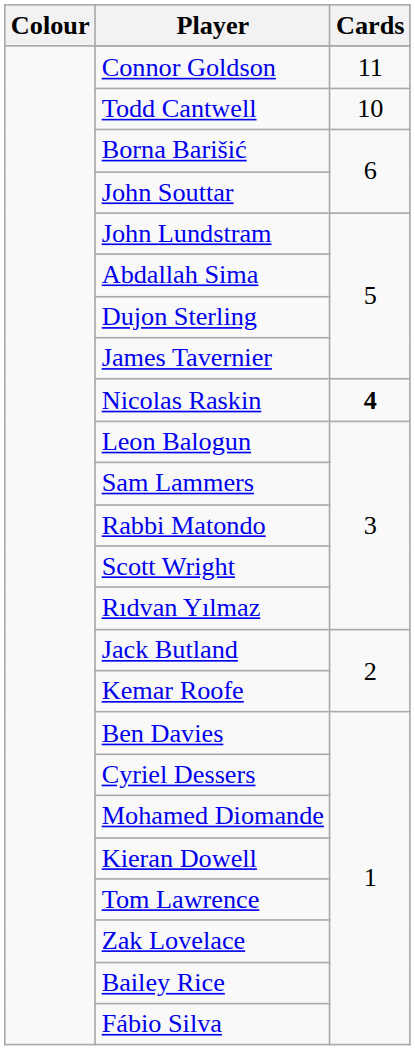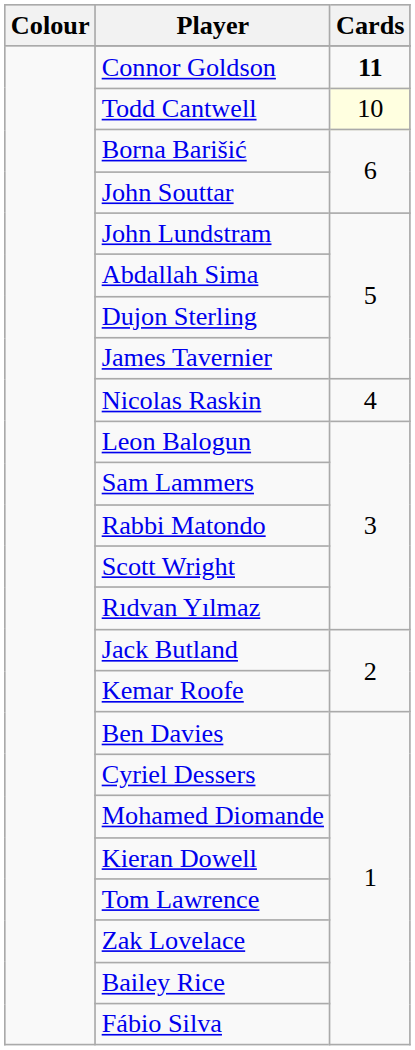(370, 66) normal -> (370, 66) bold
(370, 108) no background -> (370, 108) lightyellow background
(370, 399) bold -> (370, 399) normal
